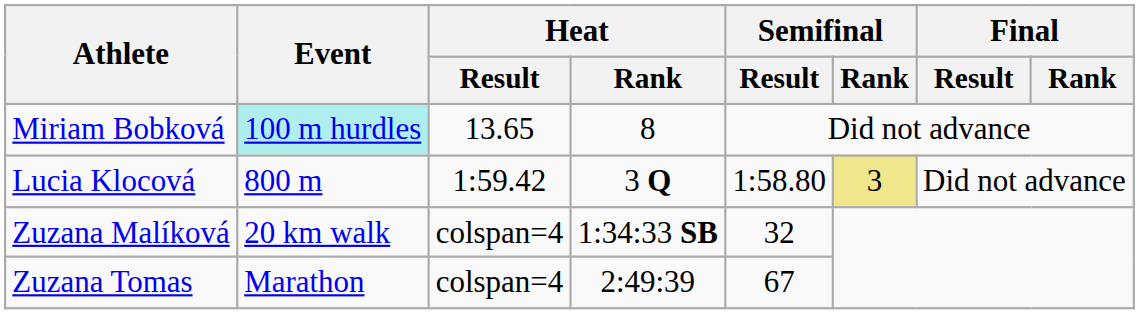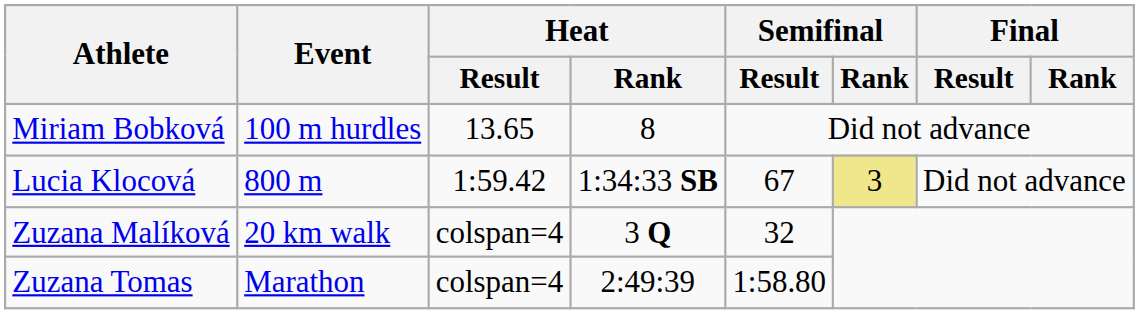(333, 129) paleturquoise background -> (333, 129) no background
(648, 180) 3 Q -> (648, 180) 1:34:33 SB
(779, 180) 1:58.80 -> (779, 180) 67
(648, 231) 1:34:33 SB -> (648, 231) 3 Q
(779, 282) 67 -> (779, 282) 1:58.80
